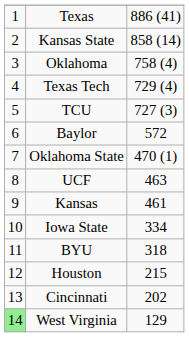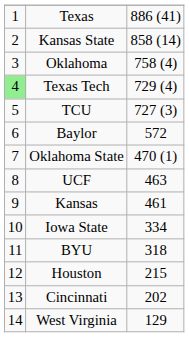(15, 86) no background -> (15, 86) lightgreen background
(15, 320) lightgreen background -> (15, 320) no background
